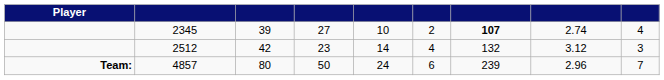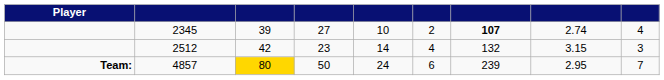(576, 48) 3.12 -> (576, 48) 3.15
(265, 65) no background -> (265, 65) gold background
(576, 65) 2.96 -> (576, 65) 2.95
